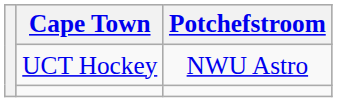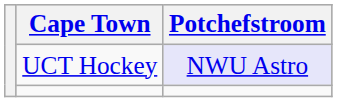(247, 64) no background -> (247, 64) lavender background
